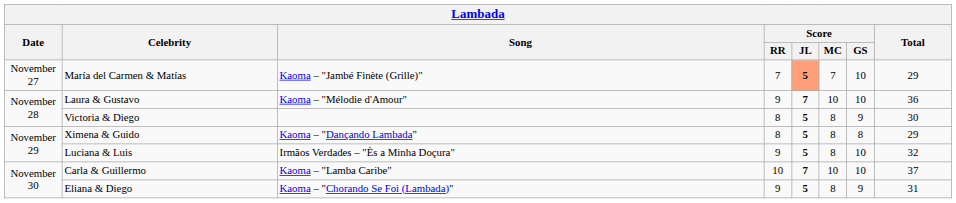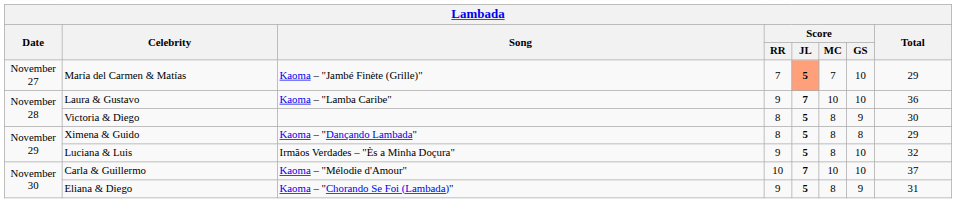(343, 100) Kaoma – "Mélodie d'Amour" -> (336, 100) Kaoma – "Lamba Caribe"
(336, 171) Kaoma – "Lamba Caribe" -> (343, 171) Kaoma – "Mélodie d'Amour"
